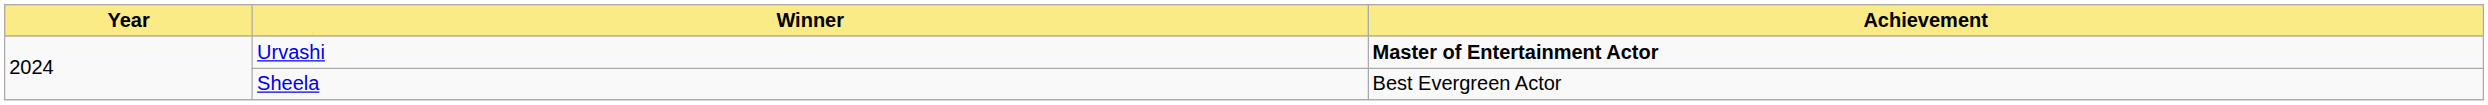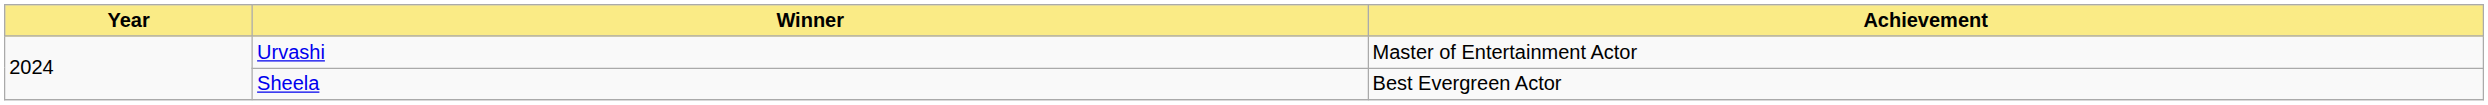(1516, 52) bold -> (1505, 52) normal
